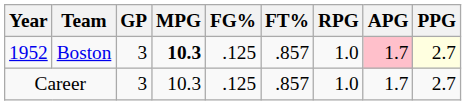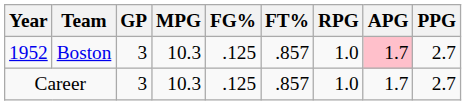(184, 52) bold -> (184, 52) normal
(444, 52) lightyellow background -> (444, 52) no background
